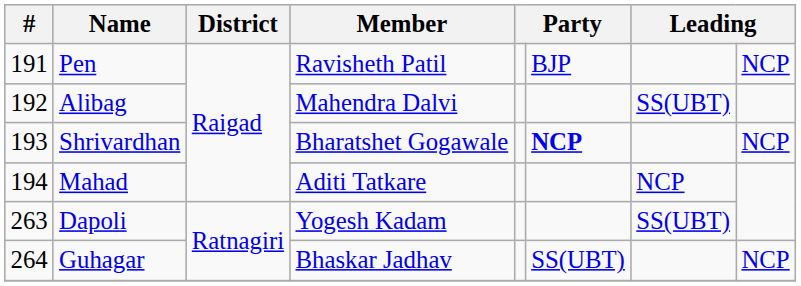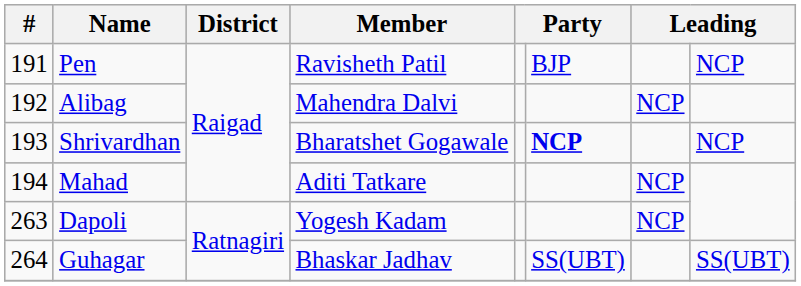(683, 102) SS(UBT) -> (660, 102) NCP
(683, 220) SS(UBT) -> (660, 220) NCP
(766, 260) NCP -> (743, 260) SS(UBT)
